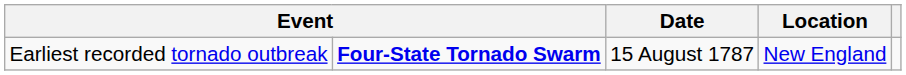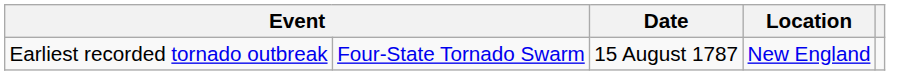(469, 54) bold -> (461, 54) normal
